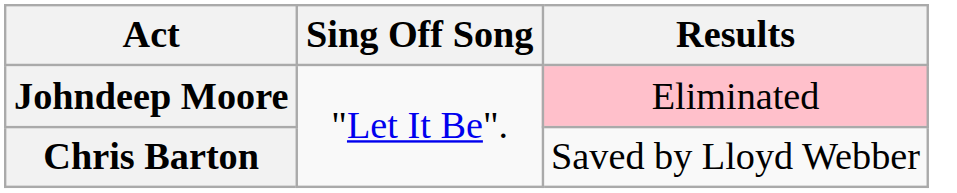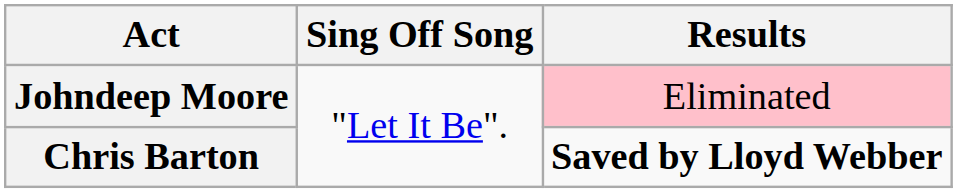(736, 156) normal -> (747, 156) bold
